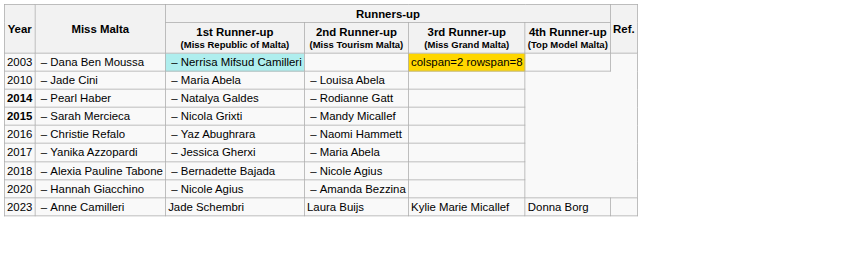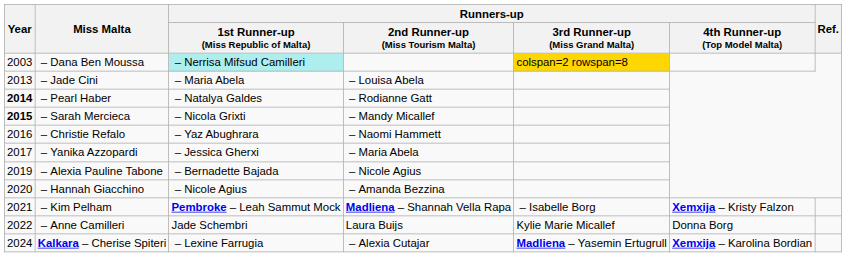(20, 80) 2010 -> (20, 80) 2013
(20, 171) 2018 -> (20, 171) 2019
+ row: (75, 207)
(20, 207) 2023 -> (20, 225) 2022
+ row: (102, 243)
